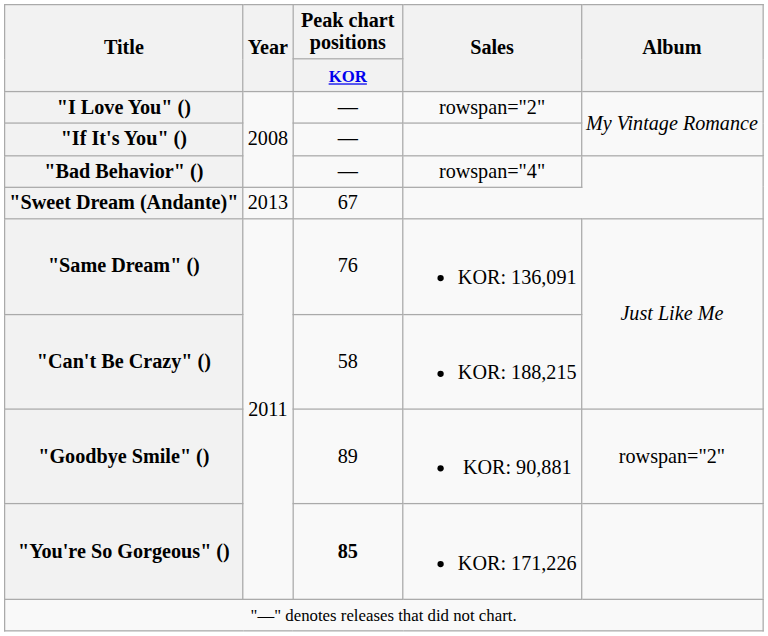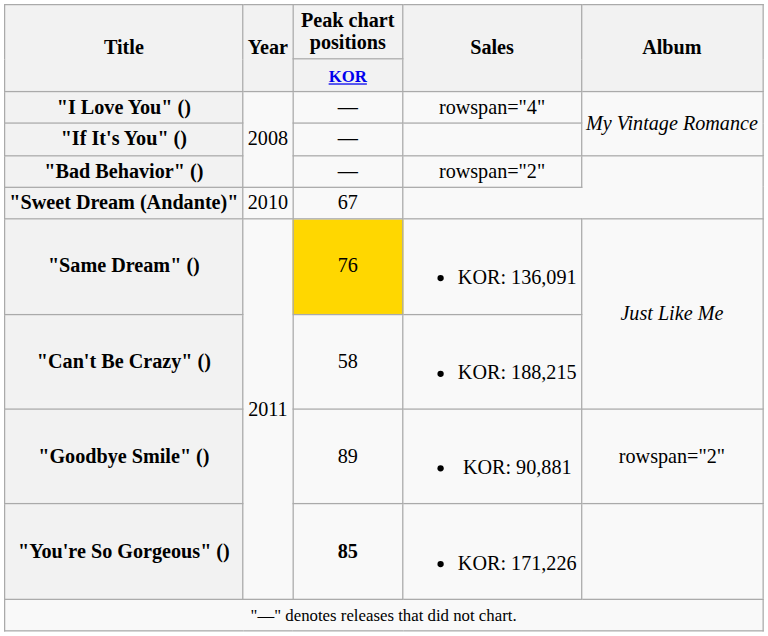(492, 107) rowspan="2" -> (492, 107) rowspan="4"
(492, 171) rowspan="4" -> (492, 171) rowspan="2"
(268, 203) 2013 -> (268, 203) 2010
(348, 266) no background -> (348, 266) gold background
